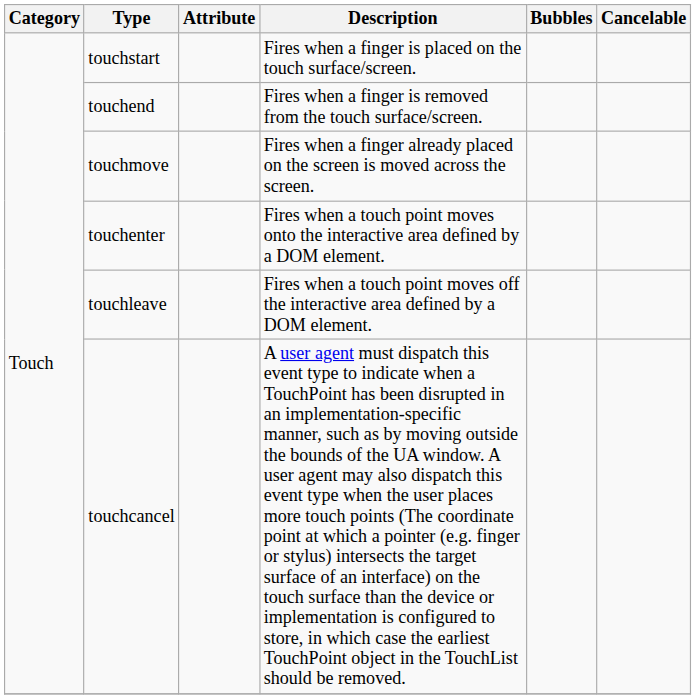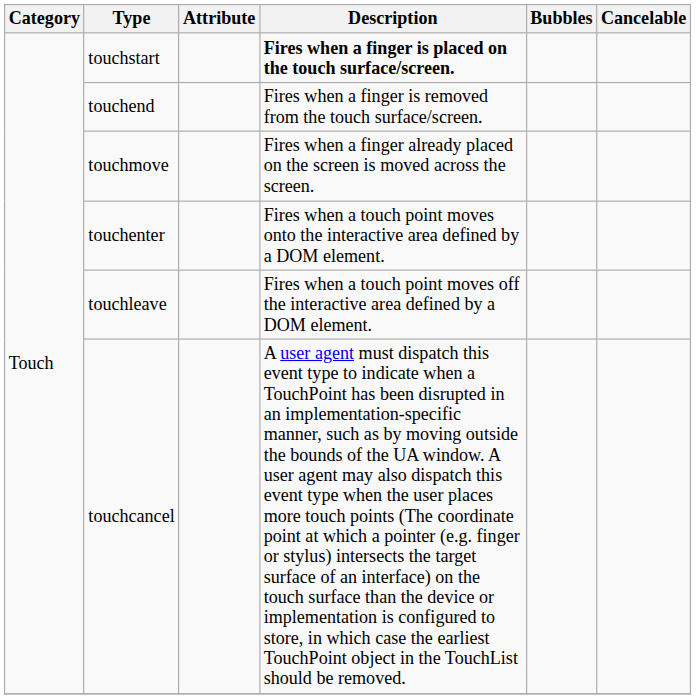(392, 57) normal -> (385, 57) bold
